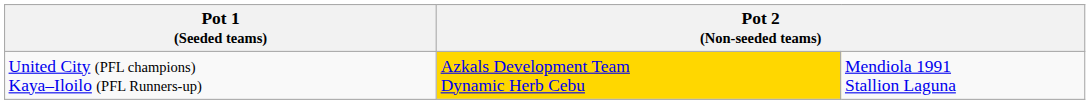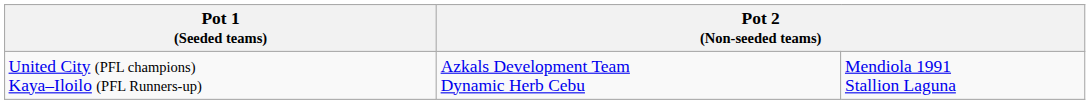(535, 75) gold background -> (535, 75) no background
